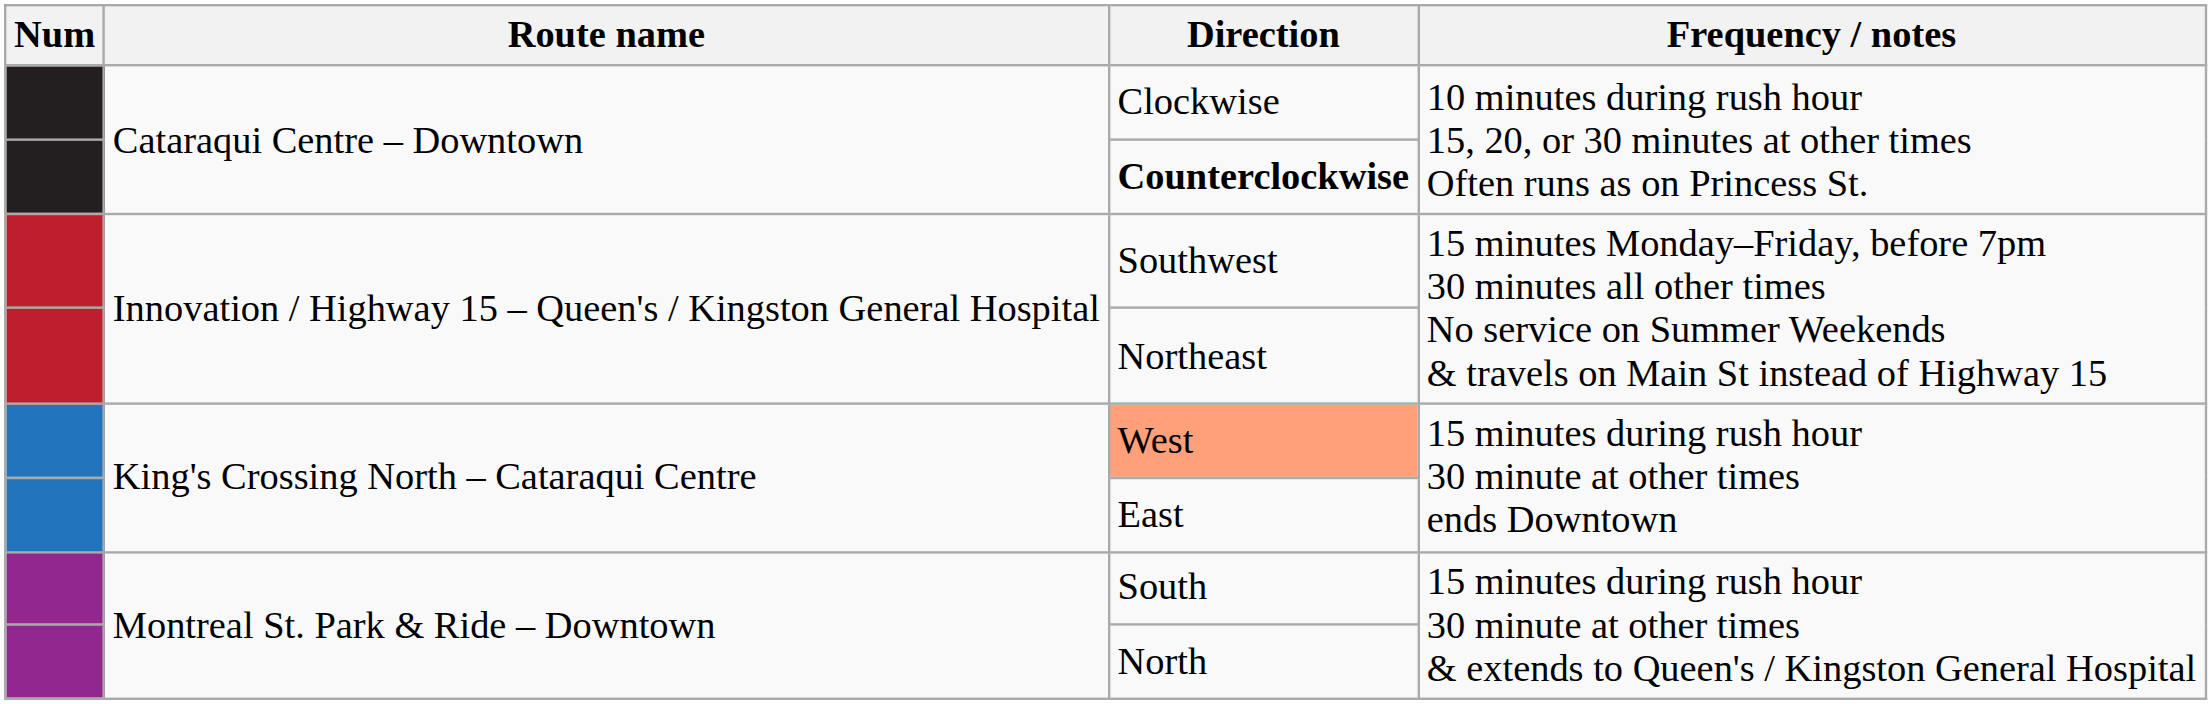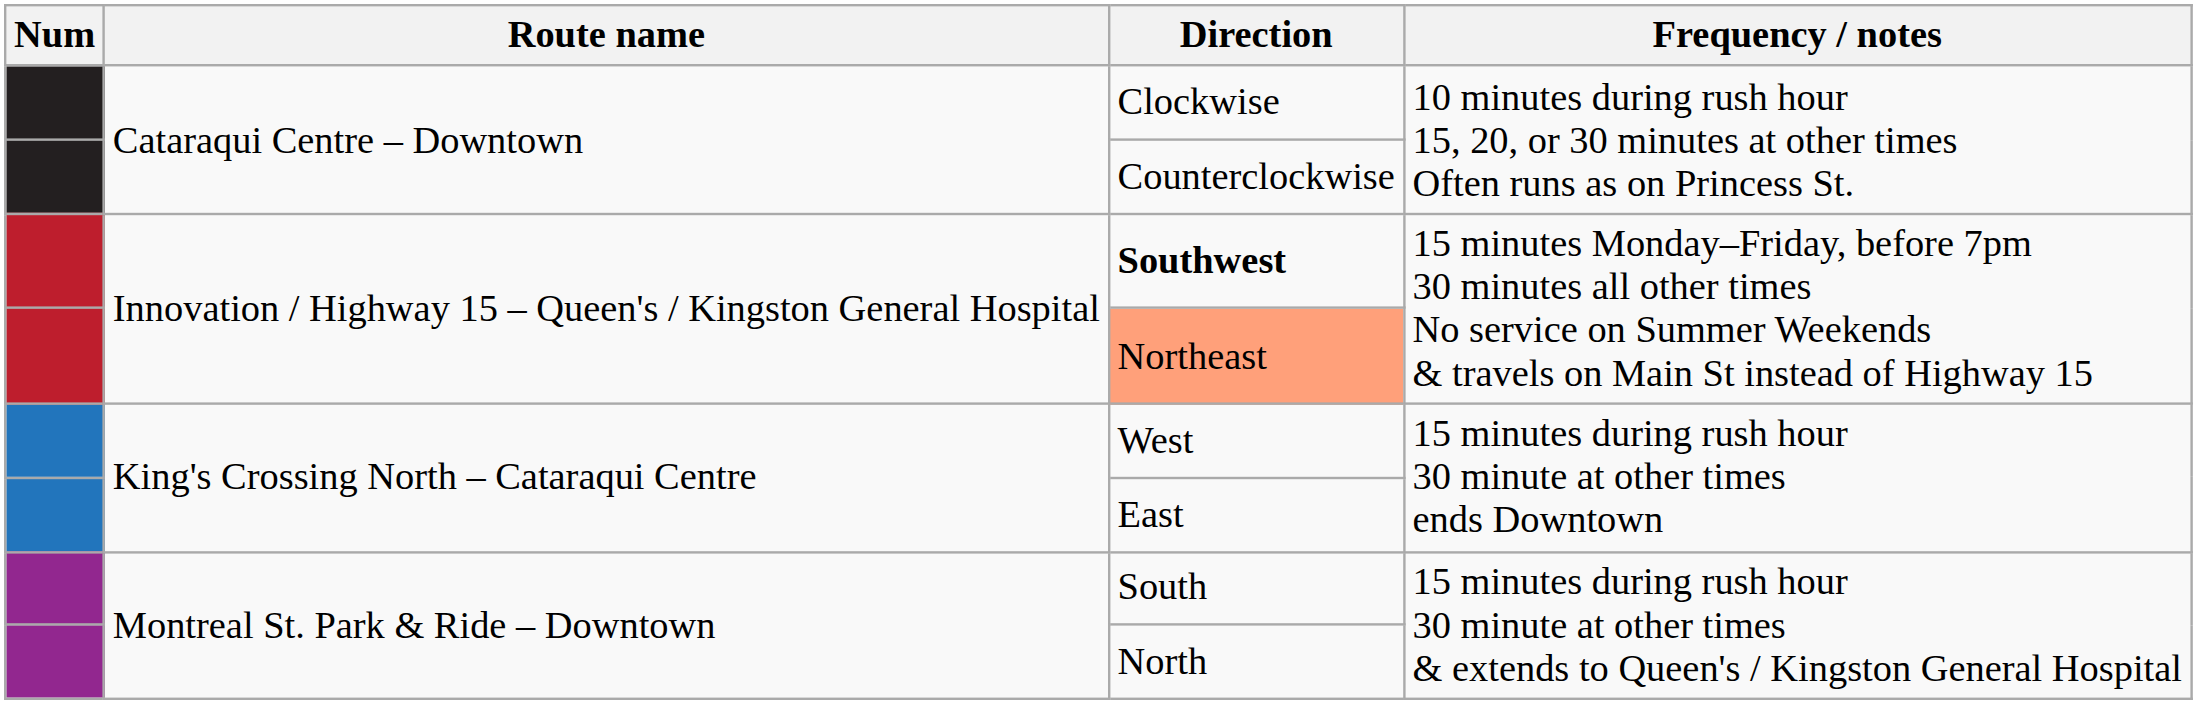(1263, 175) bold -> (1256, 175) normal
(1198, 260) normal -> (1202, 260) bold
(1192, 355) no background -> (1192, 355) lightsalmon background
(1155, 440) lightsalmon background -> (1155, 440) no background
